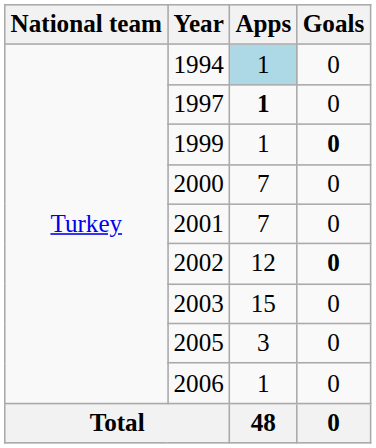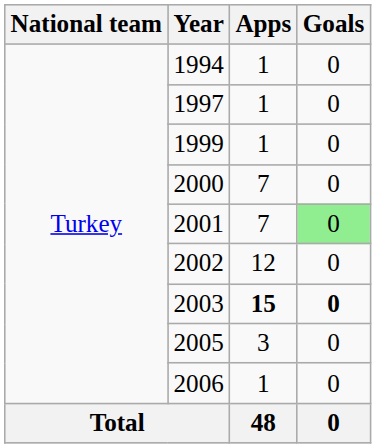(263, 64) lightblue background -> (263, 64) no background
(263, 104) bold -> (263, 104) normal
(334, 143) bold -> (334, 143) normal
(334, 223) no background -> (334, 223) lightgreen background
(334, 263) bold -> (334, 263) normal
(263, 303) normal -> (263, 303) bold
(334, 303) normal -> (334, 303) bold
